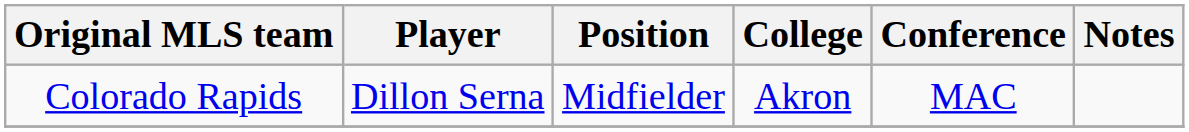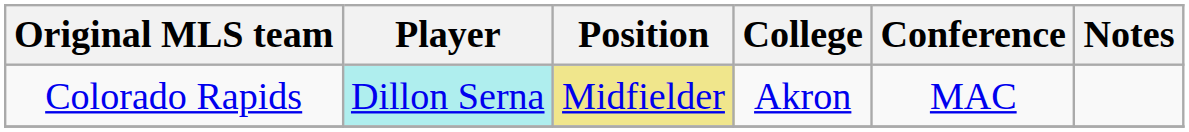(448, 95) no background -> (448, 95) paleturquoise background
(643, 95) no background -> (643, 95) khaki background
